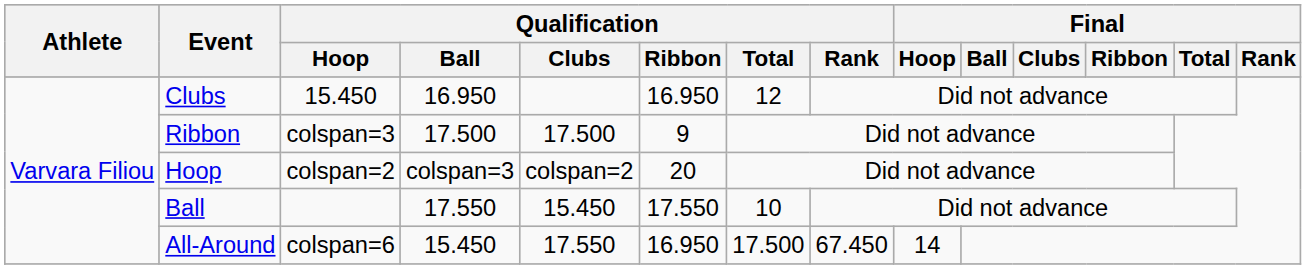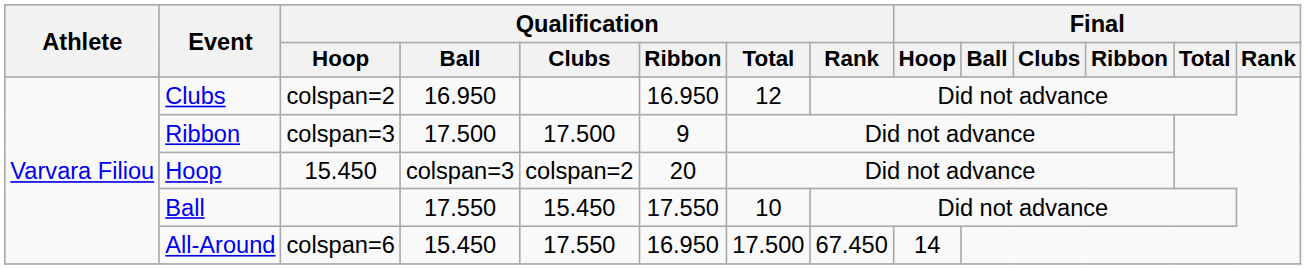(341, 96) 15.450 -> (341, 96) colspan=2
(341, 171) colspan=2 -> (341, 171) 15.450
